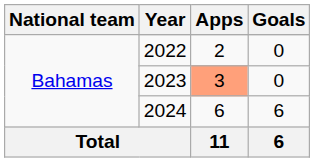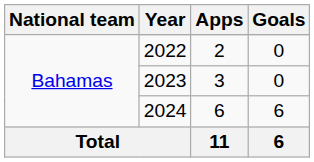(219, 80) lightsalmon background -> (219, 80) no background
